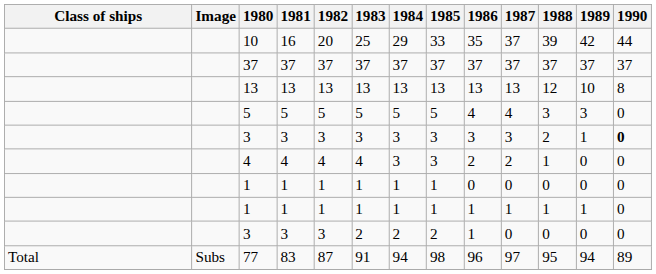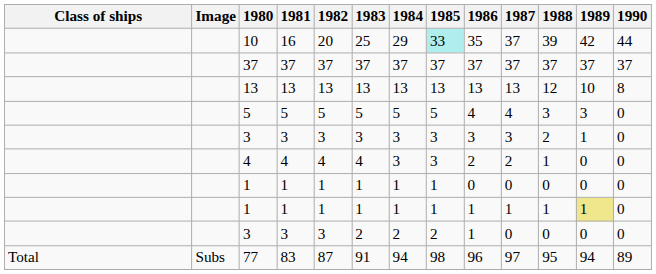(438, 40) no background -> (438, 40) paleturquoise background
(621, 137) bold -> (621, 137) normal
(583, 209) no background -> (583, 209) khaki background
